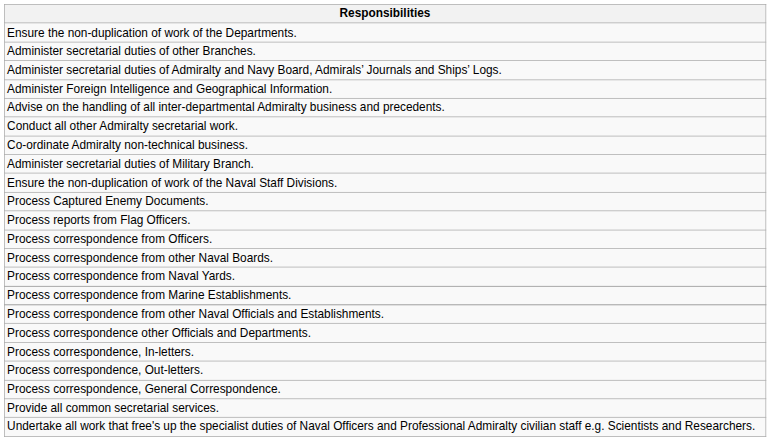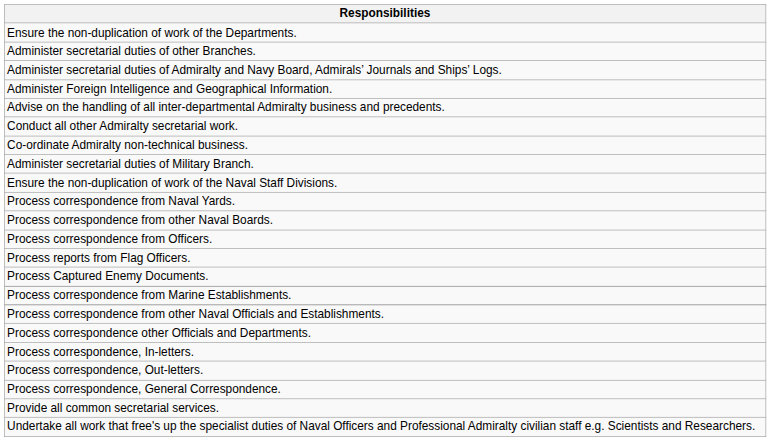(108, 201) Process Captured Enemy Documents. -> (121, 201) Process correspondence from Naval Yards.
(99, 220) Process reports from Flag Officers. -> (140, 220) Process correspondence from other Naval Boards.
(140, 257) Process correspondence from other Naval Boards. -> (99, 257) Process reports from Flag Officers.
(121, 276) Process correspondence from Naval Yards. -> (108, 276) Process Captured Enemy Documents.
